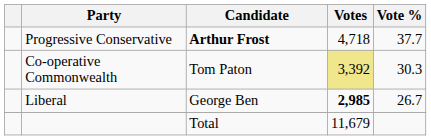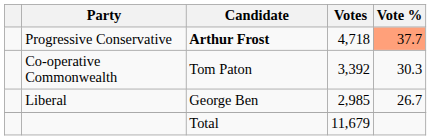(410, 38) no background -> (410, 38) lightsalmon background
(354, 69) khaki background -> (354, 69) no background
(354, 100) bold -> (354, 100) normal
